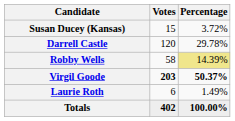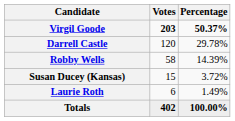rows swapped: (77, 76) <-> (77, 28)
(212, 60) khaki background -> (212, 60) no background
